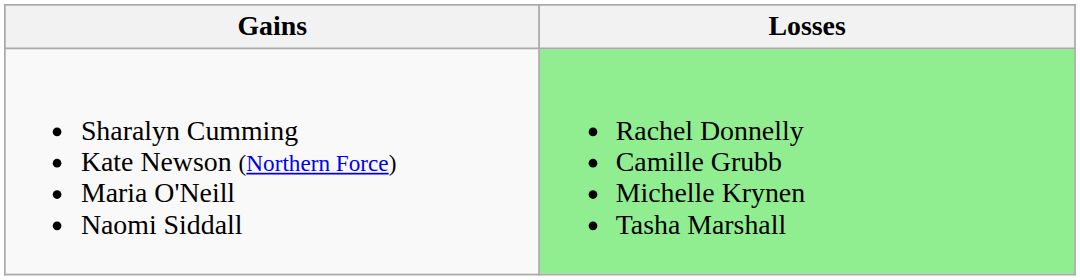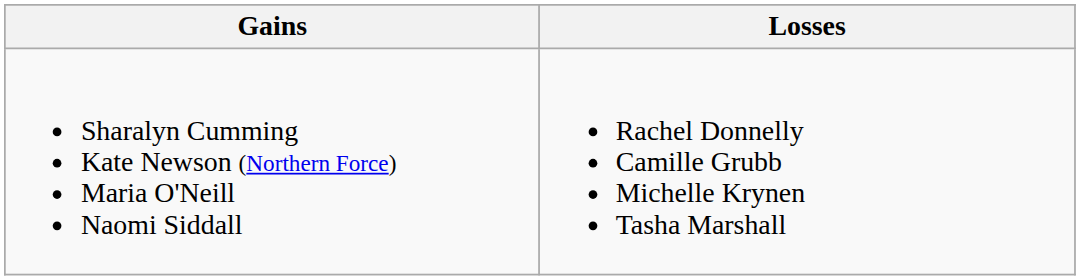(807, 177) lightgreen background -> (807, 177) no background
